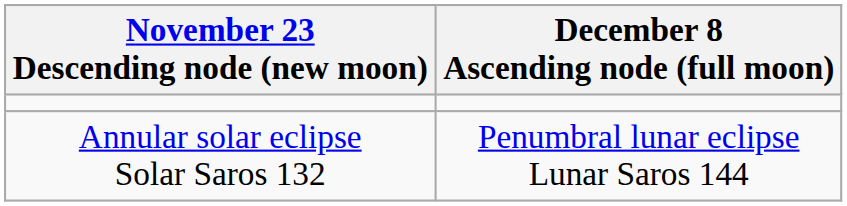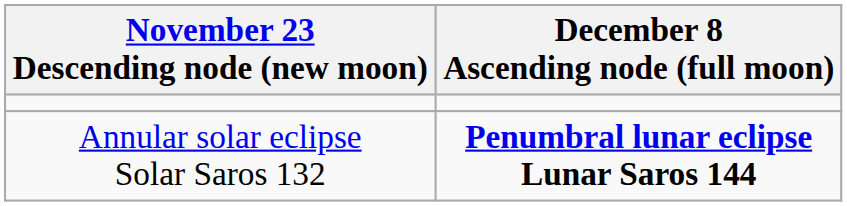(639, 155) normal -> (639, 155) bold
